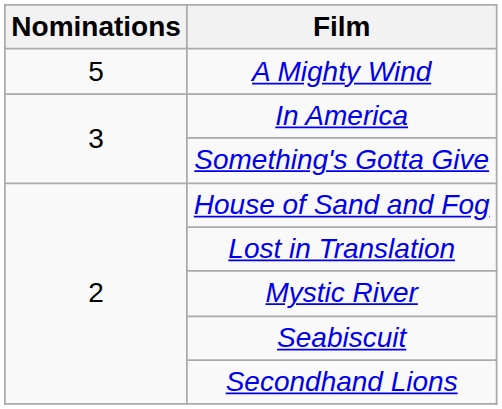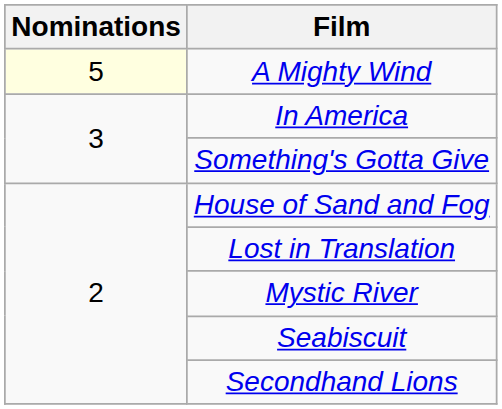(96, 71) no background -> (96, 71) lightyellow background
